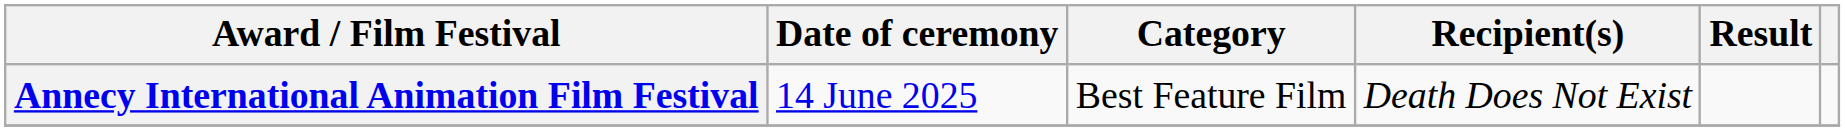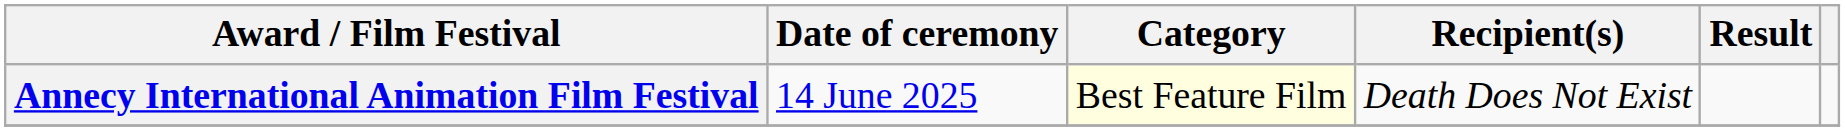(1211, 94) no background -> (1211, 94) lightyellow background
